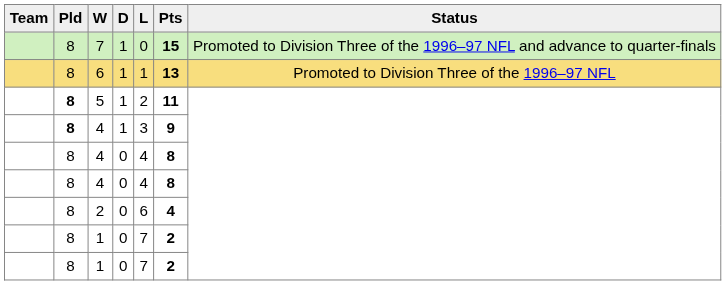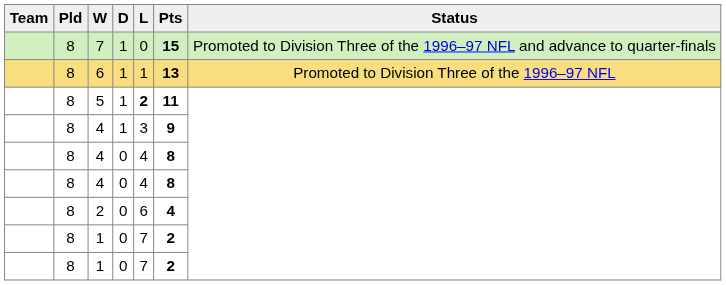(71, 100) bold -> (71, 100) normal
(144, 100) normal -> (144, 100) bold
(71, 128) bold -> (71, 128) normal
